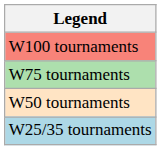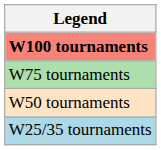(74, 46) normal -> (78, 46) bold
